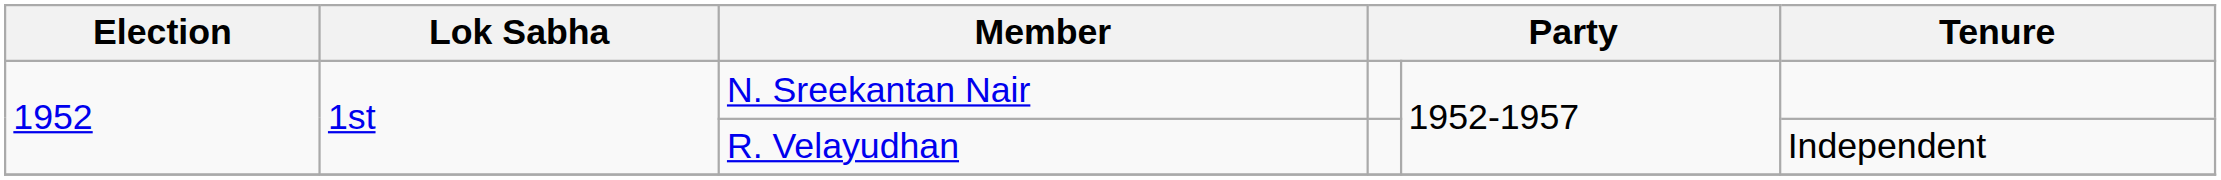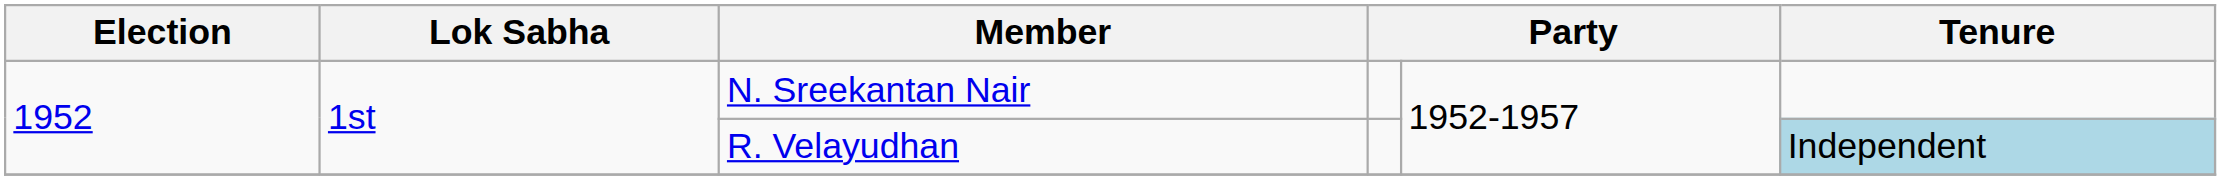(1887, 145) no background -> (1887, 145) lightblue background
